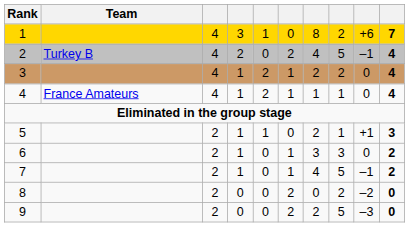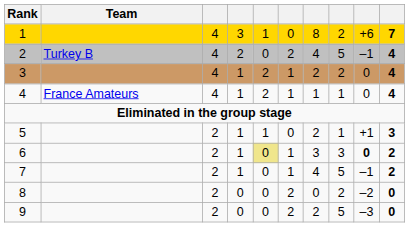(266, 152) no background -> (266, 152) khaki background
(367, 152) normal -> (367, 152) bold
